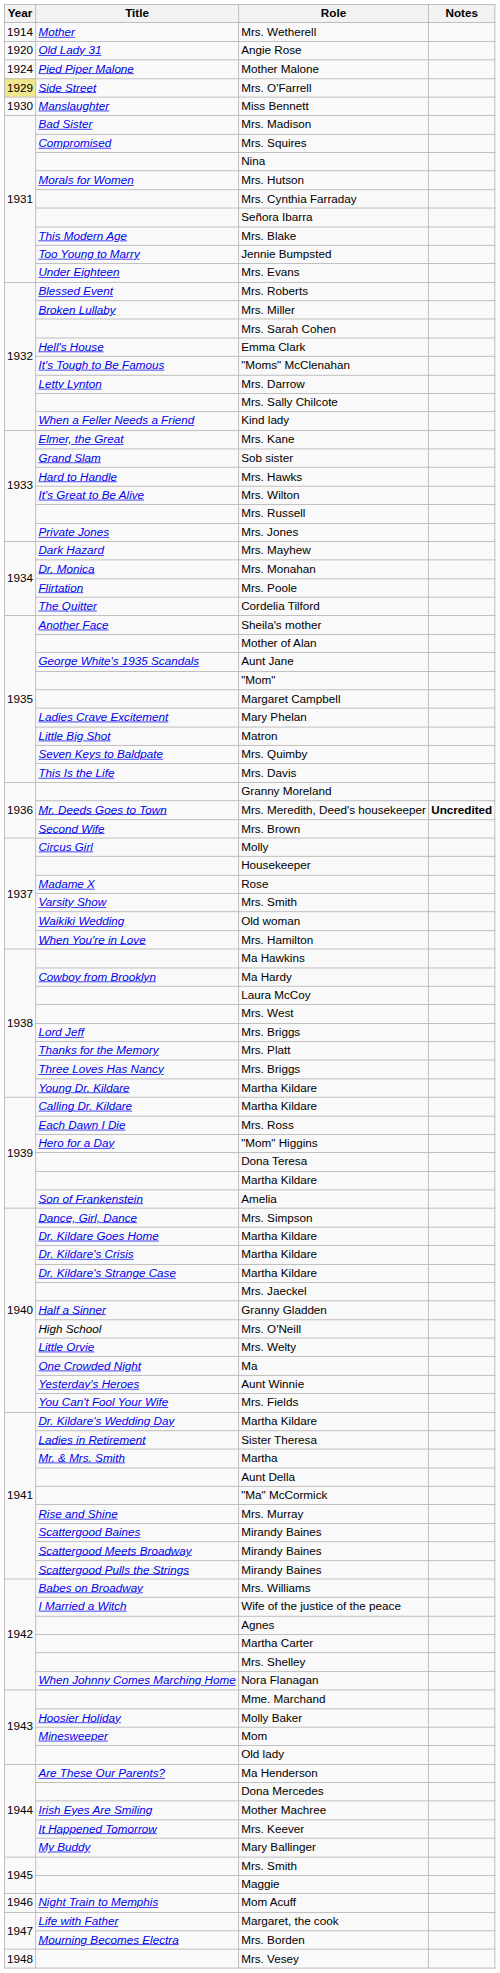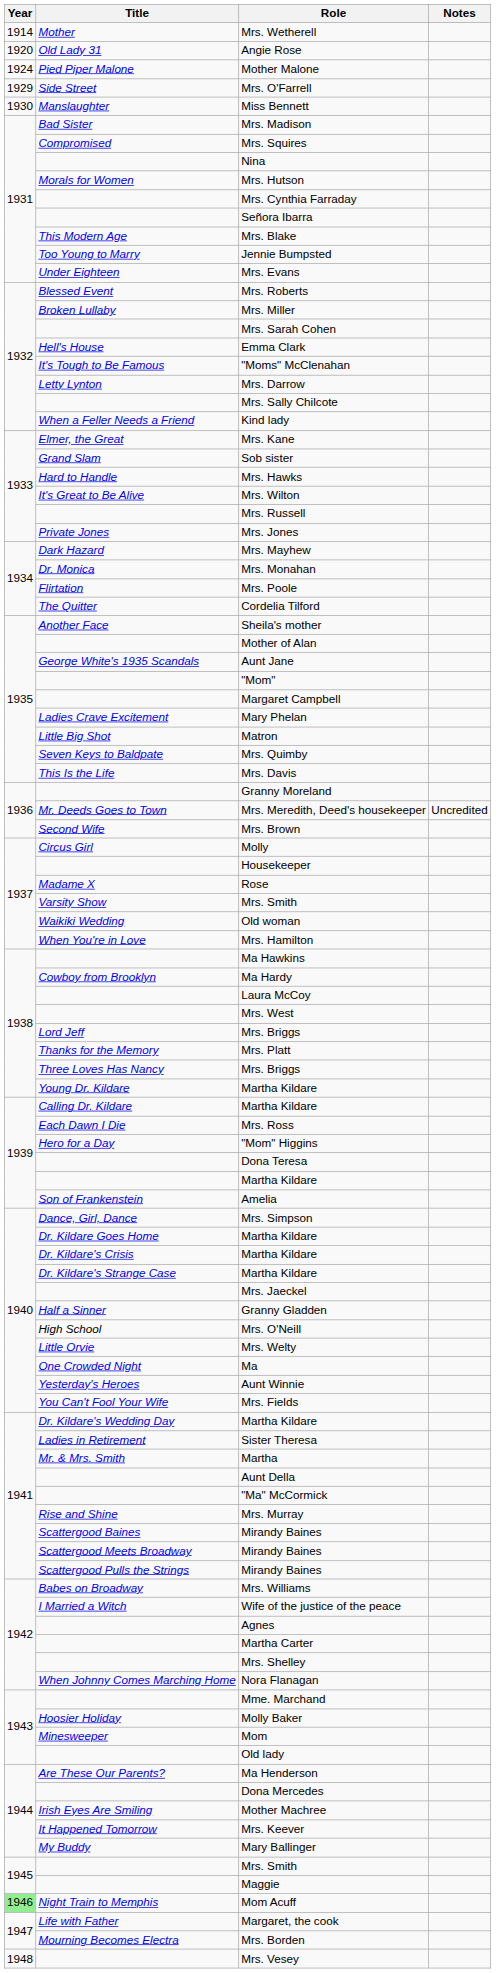(20, 87) khaki background -> (20, 87) no background
(462, 810) bold -> (459, 810) normal
(20, 1903) no background -> (20, 1903) lightgreen background
